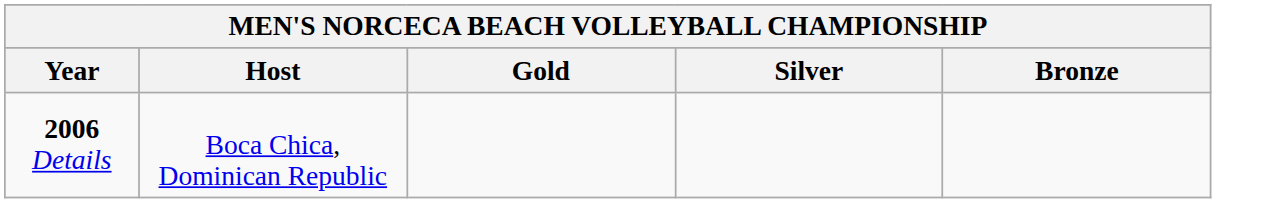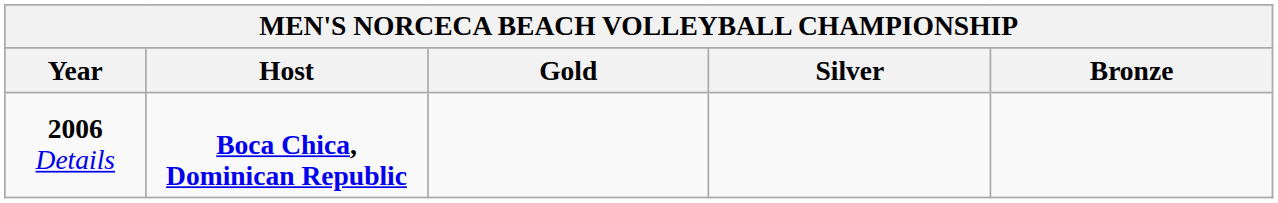(273, 160) normal -> (287, 160) bold
